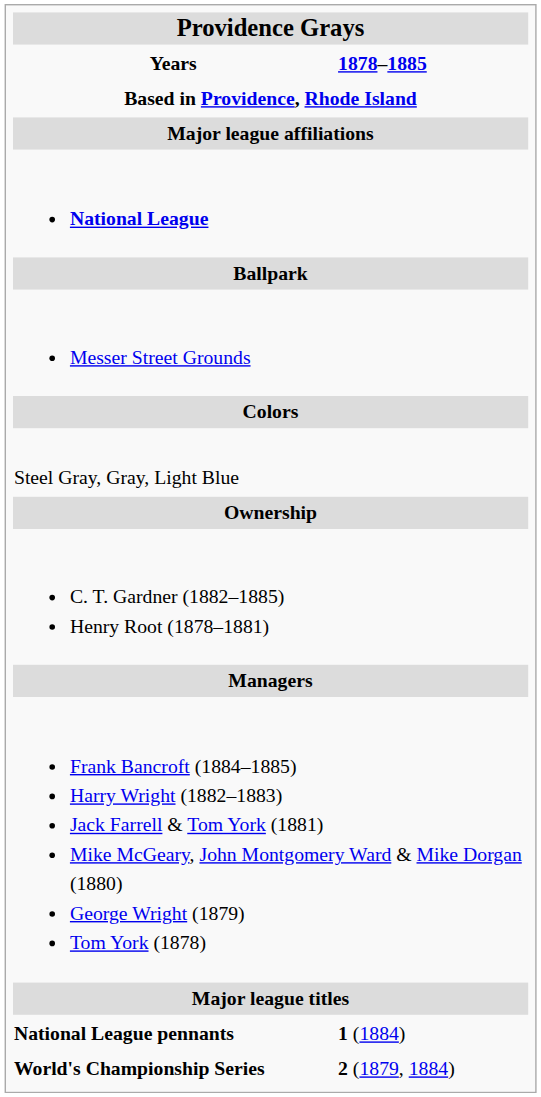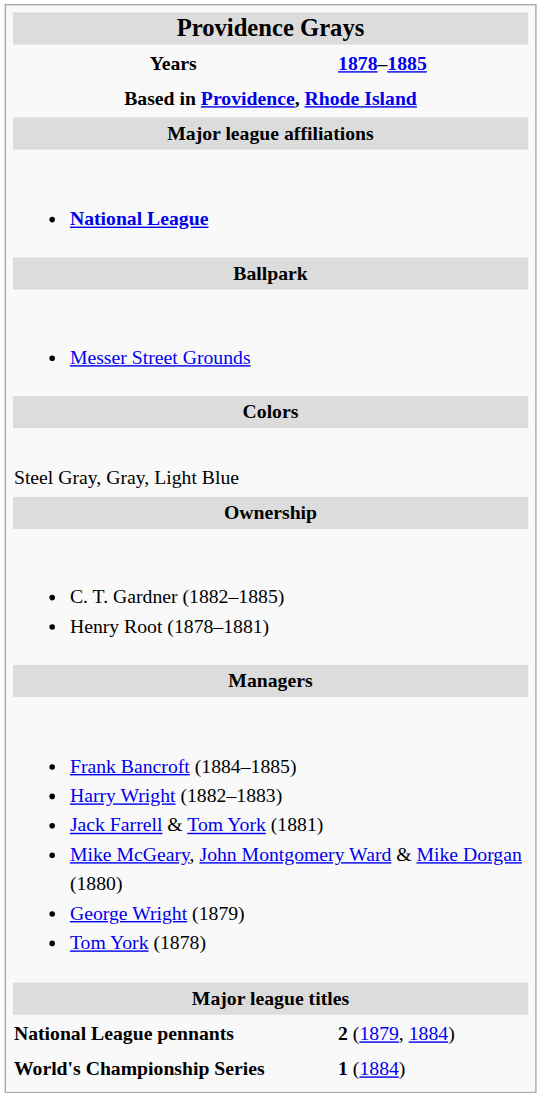(372, 1033) 1 (1884) -> (396, 1033) 2 (1879, 1884)
(396, 1068) 2 (1879, 1884) -> (372, 1068) 1 (1884)
